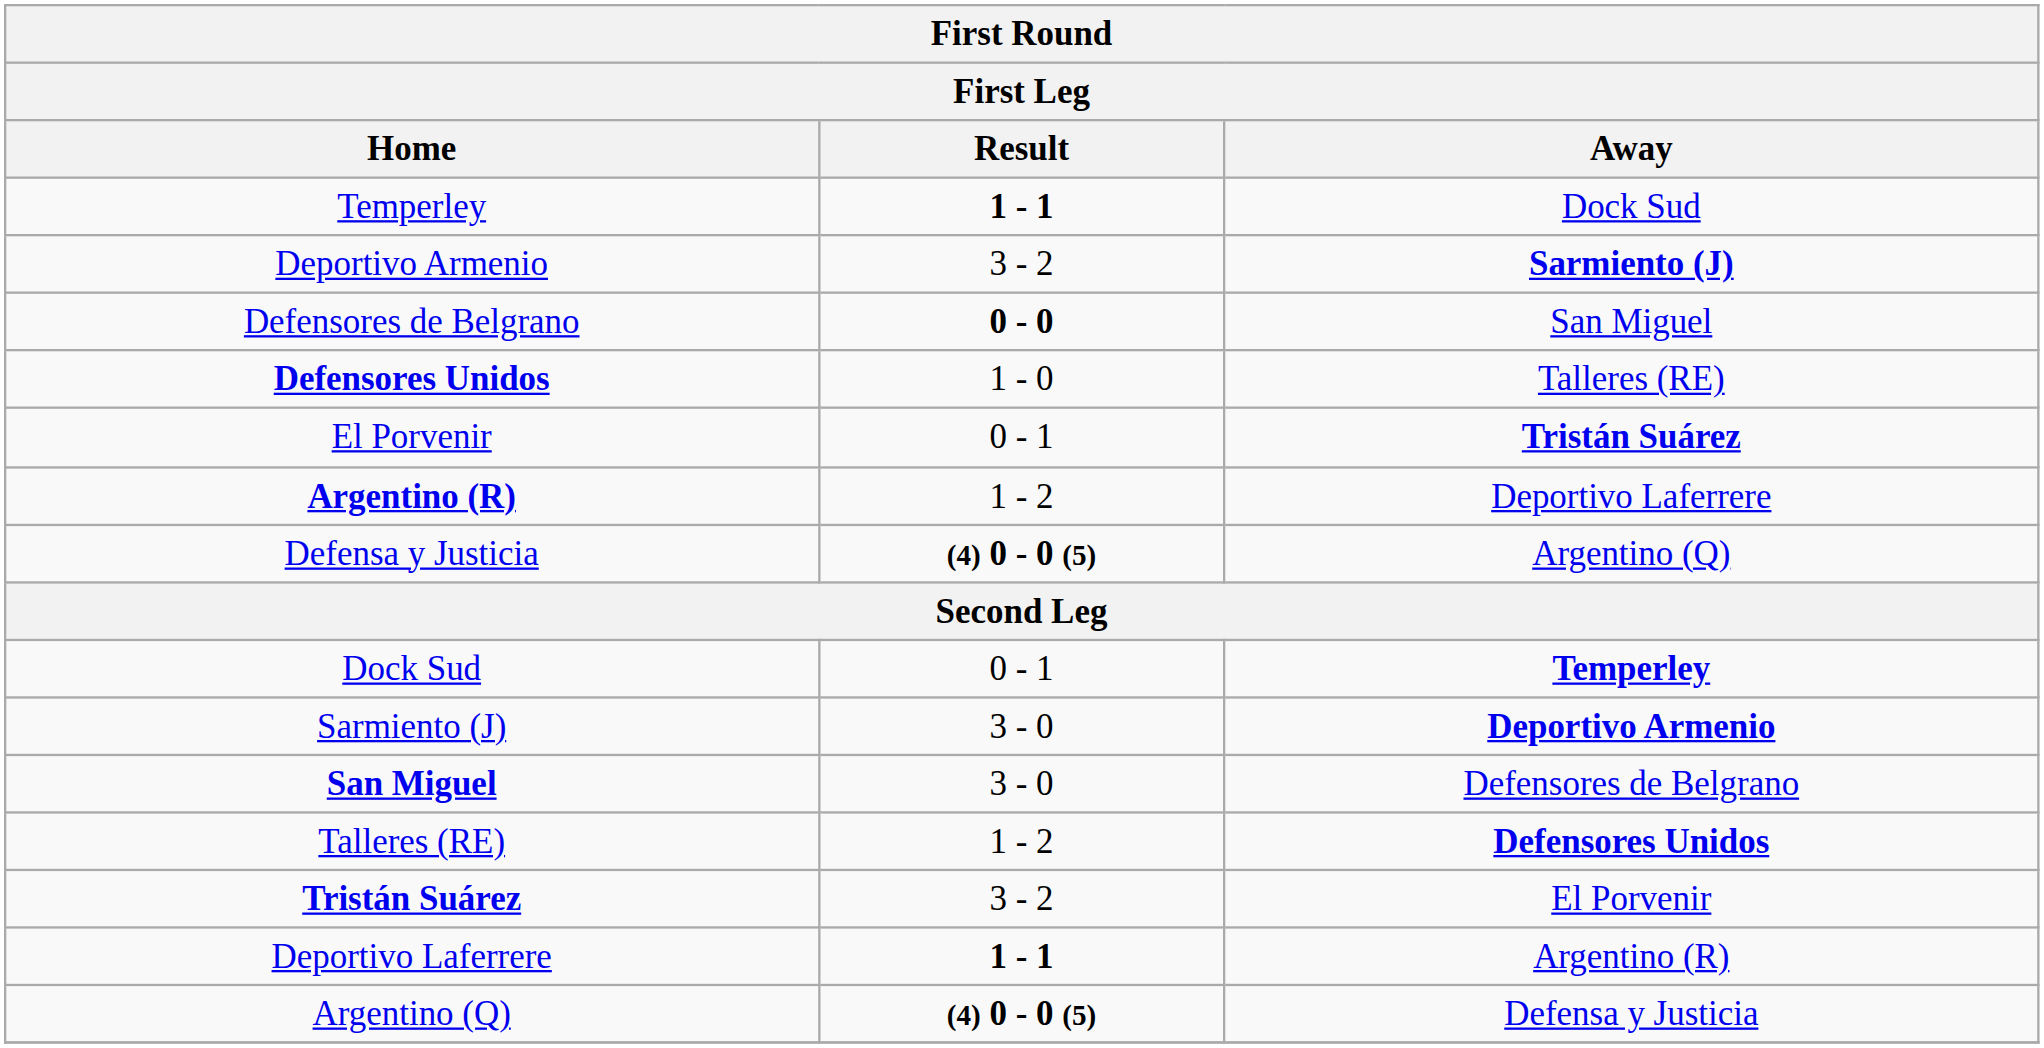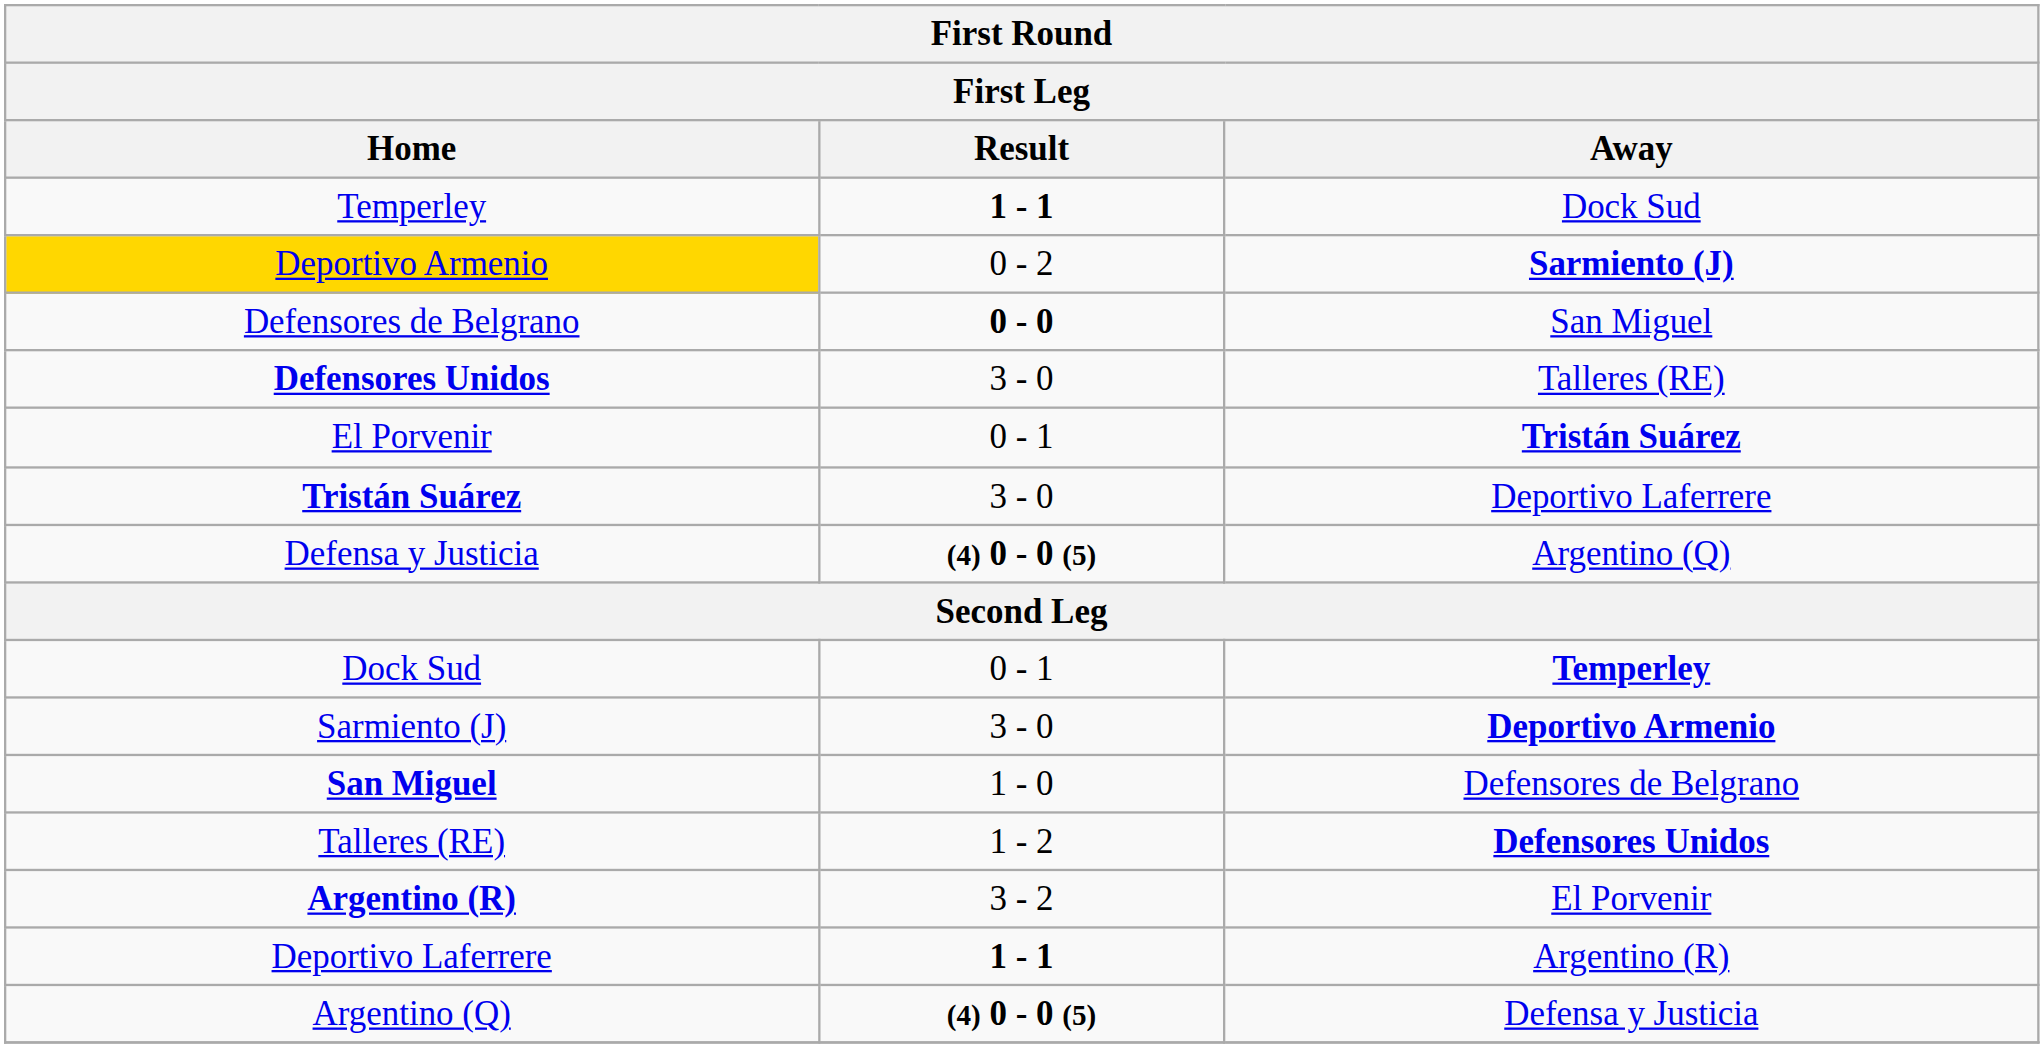(412, 264) no background -> (412, 264) gold background
(1021, 264) 3 - 2 -> (1021, 264) 0 - 2
(1021, 379) 1 - 0 -> (1021, 379) 3 - 0
(412, 494) Argentino (R) -> (412, 494) Tristán Suárez
(1021, 494) 1 - 2 -> (1021, 494) 3 - 0
(1021, 782) 3 - 0 -> (1021, 782) 1 - 0
(412, 898) Tristán Suárez -> (412, 898) Argentino (R)
